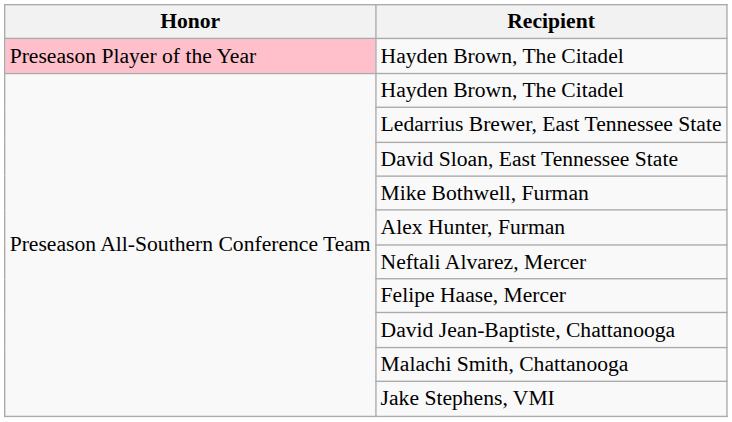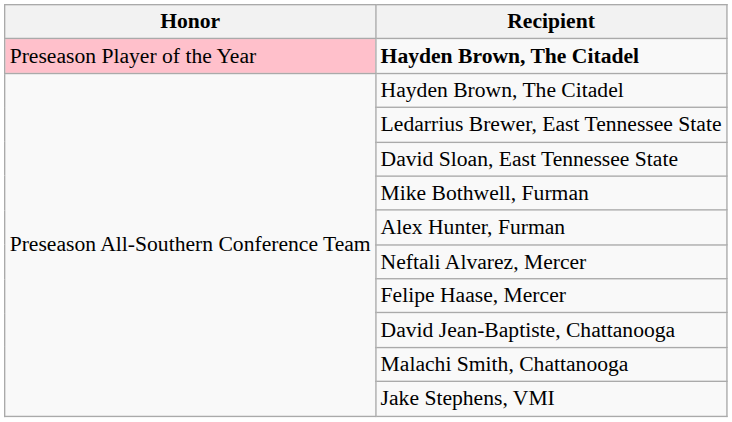(502, 55) normal -> (510, 55) bold
